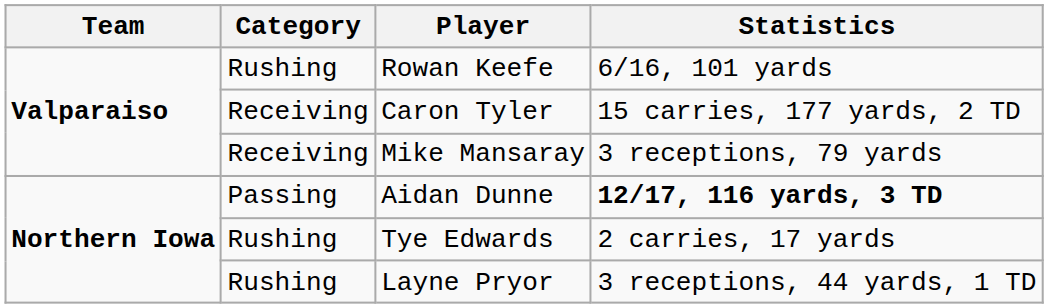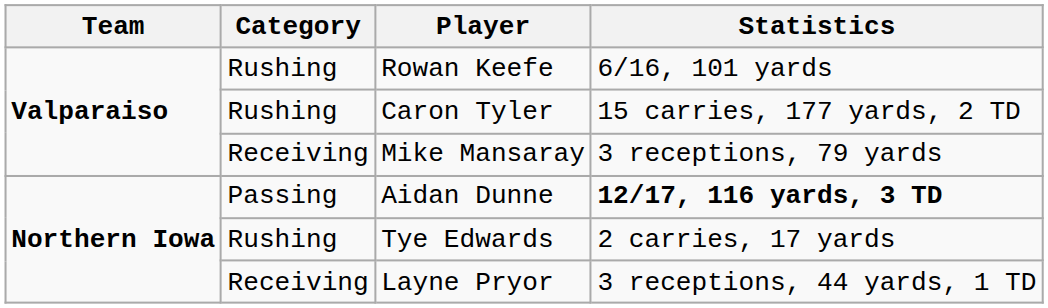(298, 112) Receiving -> (282, 112) Rushing
(282, 282) Rushing -> (298, 282) Receiving
